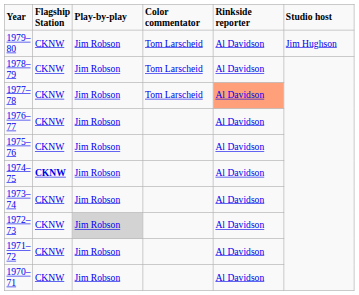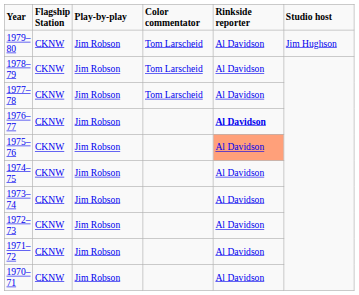(240, 95) lightsalmon background -> (240, 95) no background
(240, 121) normal -> (241, 121) bold
(240, 147) no background -> (240, 147) lightsalmon background
(50, 173) bold -> (50, 173) normal
(97, 225) lightgrey background -> (97, 225) no background
